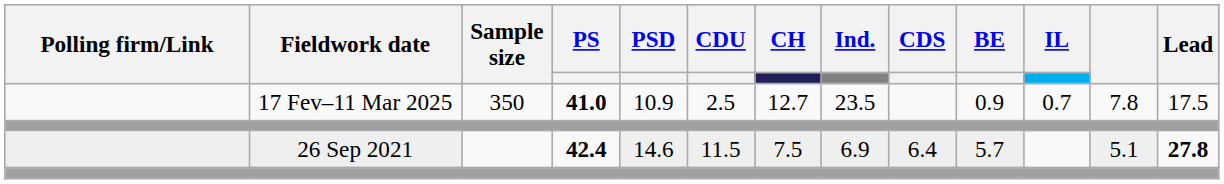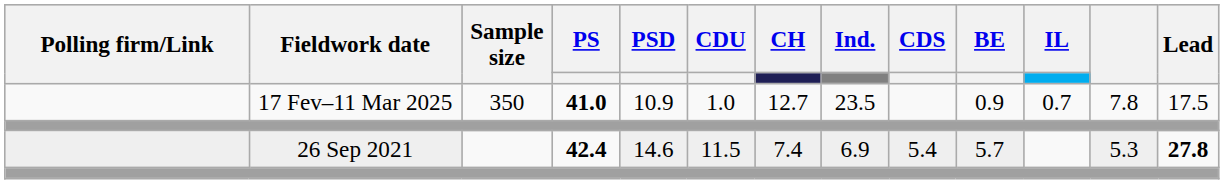(721, 102) 2.5 -> (721, 102) 1.0
(788, 149) 7.5 -> (788, 149) 7.4
(922, 149) 6.4 -> (922, 149) 5.4
(1124, 149) 5.1 -> (1124, 149) 5.3
